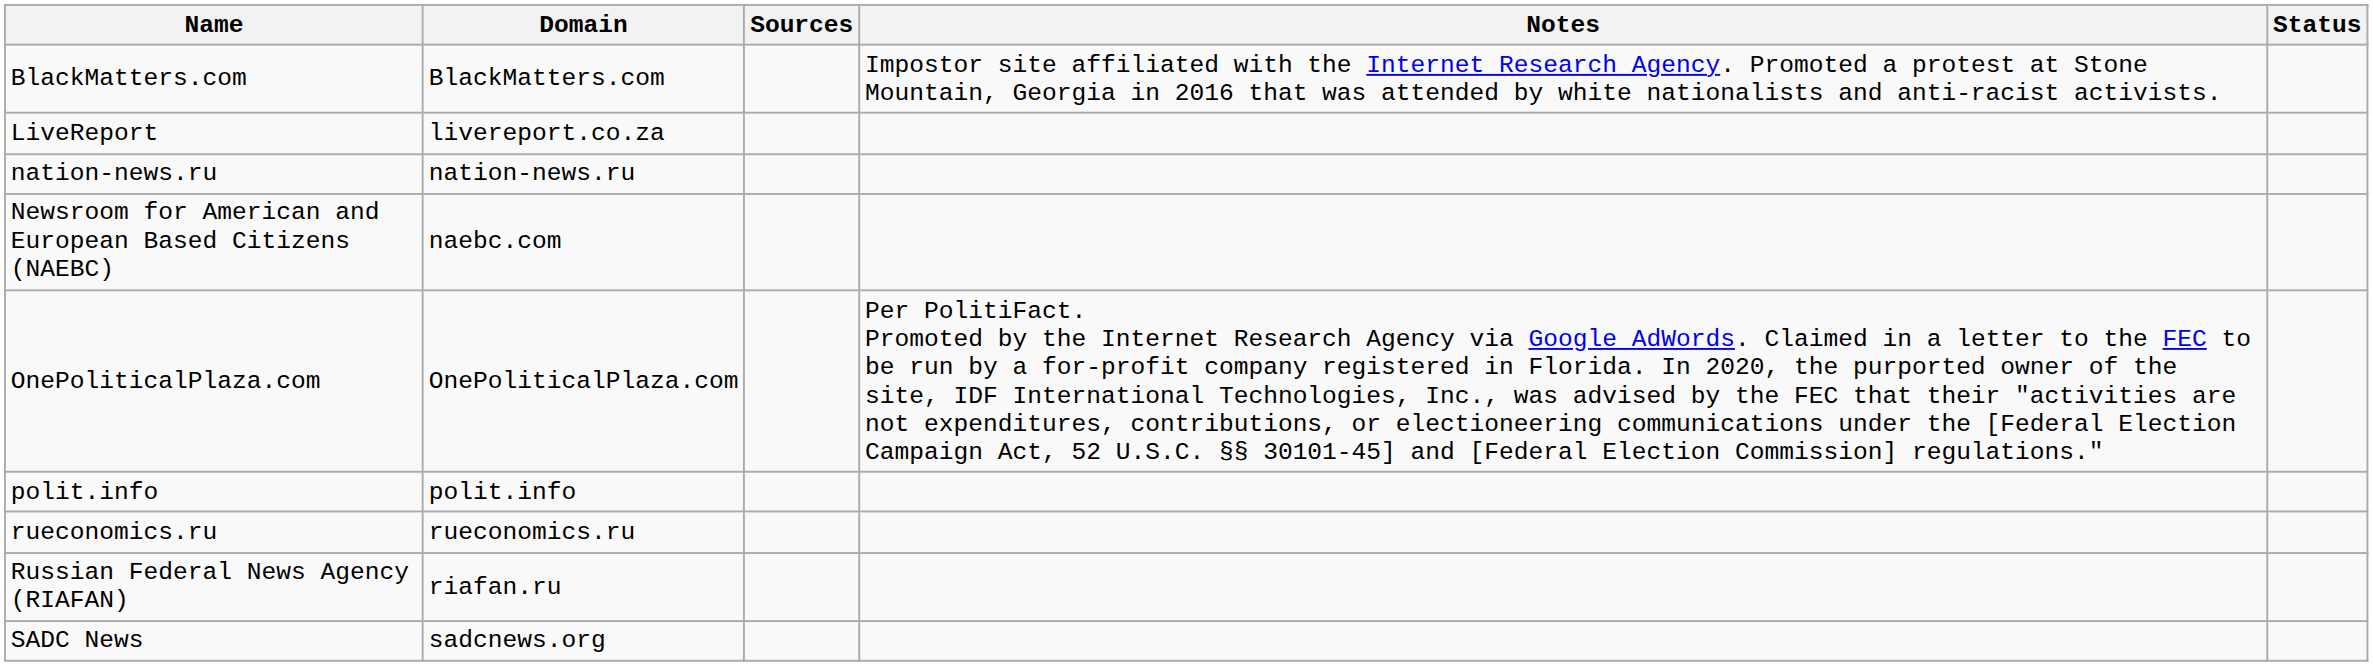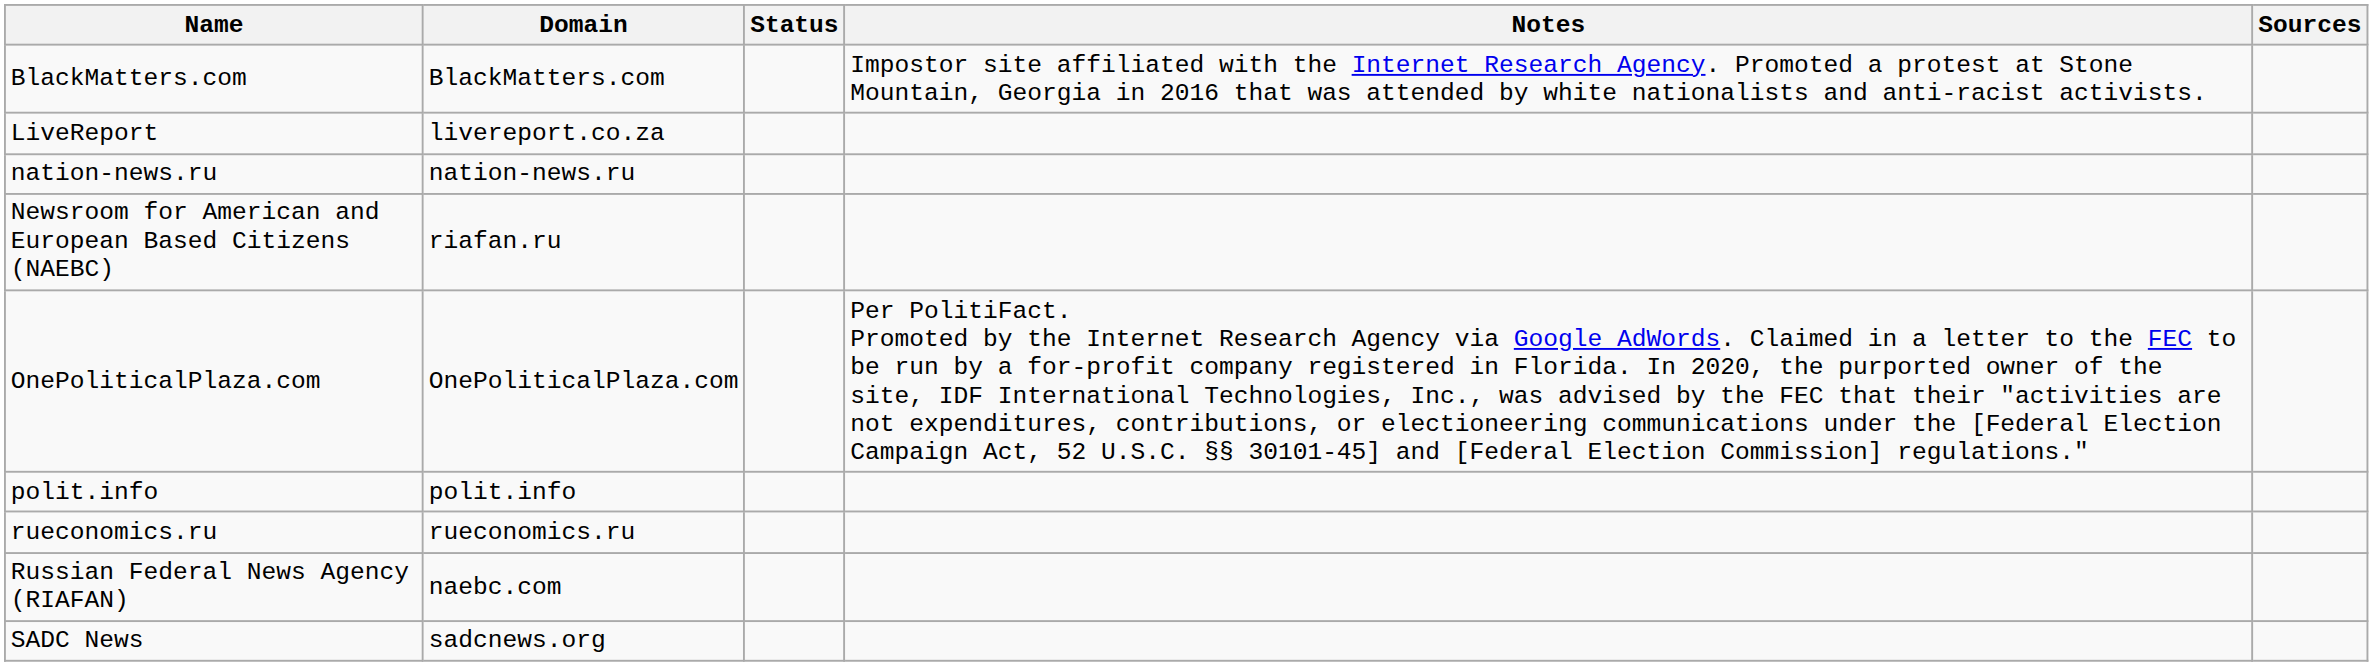columns swapped: (2317, 25) <-> (802, 25)
(495, 242) naebc.com -> (495, 242) riafan.ru
(495, 586) riafan.ru -> (495, 586) naebc.com
